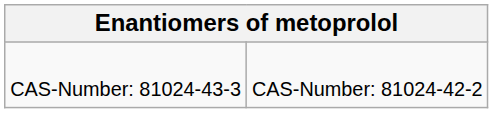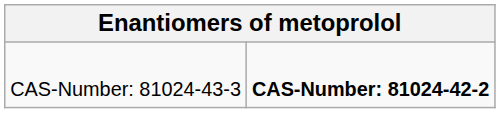(367, 89) normal -> (371, 88) bold
